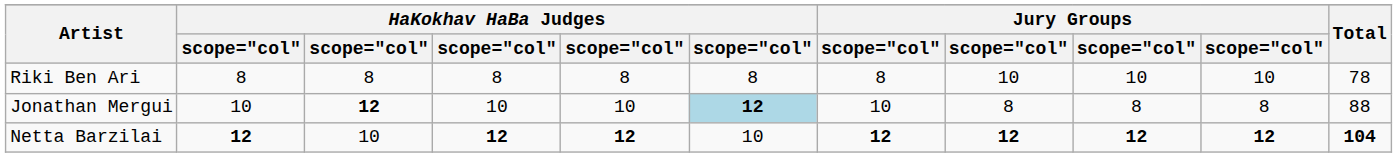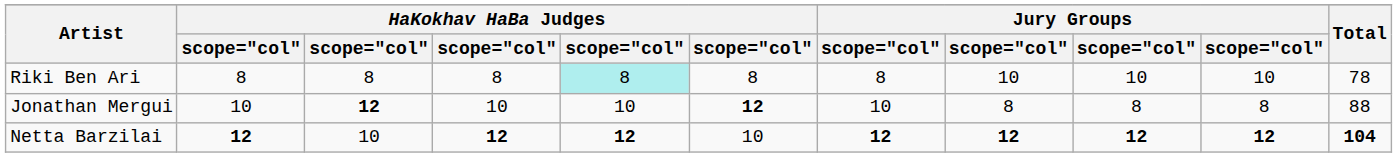(625, 78) no background -> (625, 78) paleturquoise background
(753, 108) lightblue background -> (753, 108) no background
